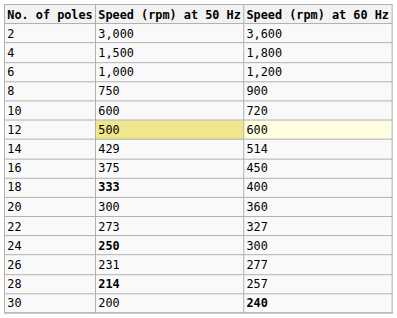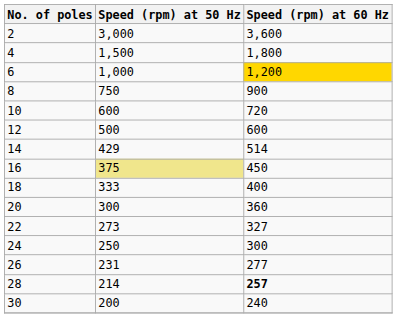(264, 72) no background -> (264, 72) gold background
(109, 130) khaki background -> (109, 130) no background
(257, 130) lightyellow background -> (257, 130) no background
(109, 168) no background -> (109, 168) khaki background
(109, 188) bold -> (109, 188) normal
(109, 245) bold -> (109, 245) normal
(109, 284) bold -> (109, 284) normal
(257, 284) normal -> (257, 284) bold
(257, 303) bold -> (257, 303) normal
